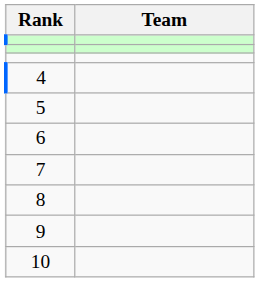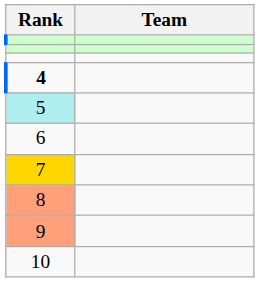(41, 77) normal -> (41, 77) bold
(41, 108) no background -> (41, 108) paleturquoise background
(41, 169) no background -> (41, 169) gold background
(41, 200) no background -> (41, 200) lightsalmon background
(41, 230) no background -> (41, 230) lightsalmon background
